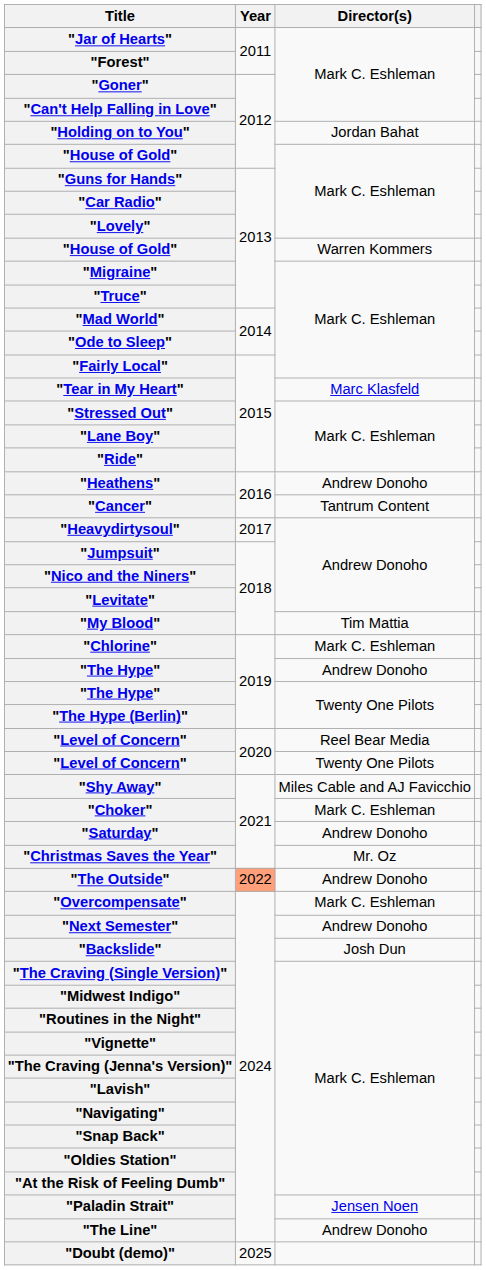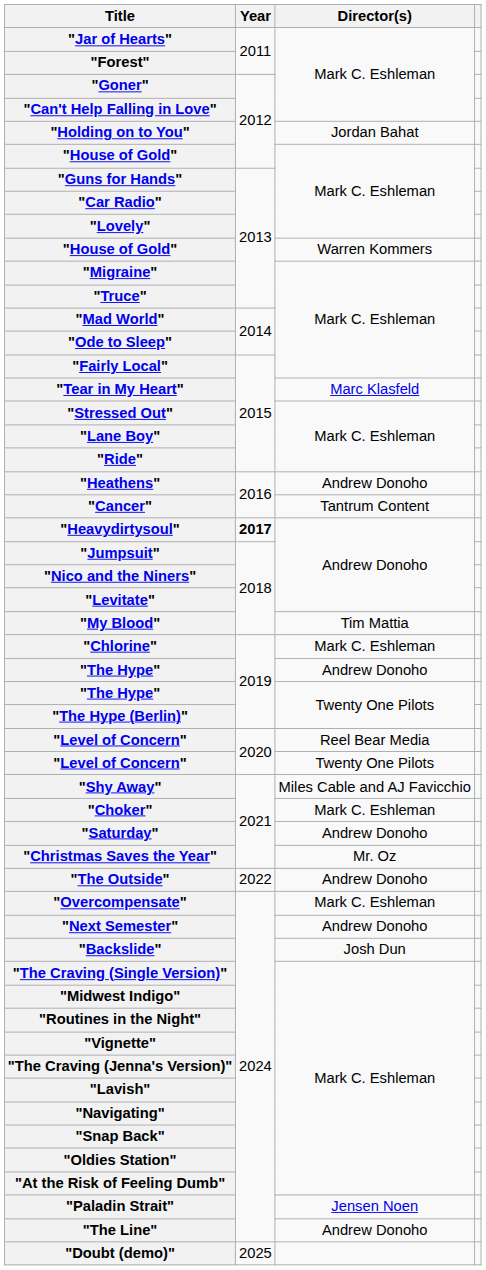(255, 529) normal -> (255, 529) bold
(255, 879) lightsalmon background -> (255, 879) no background
